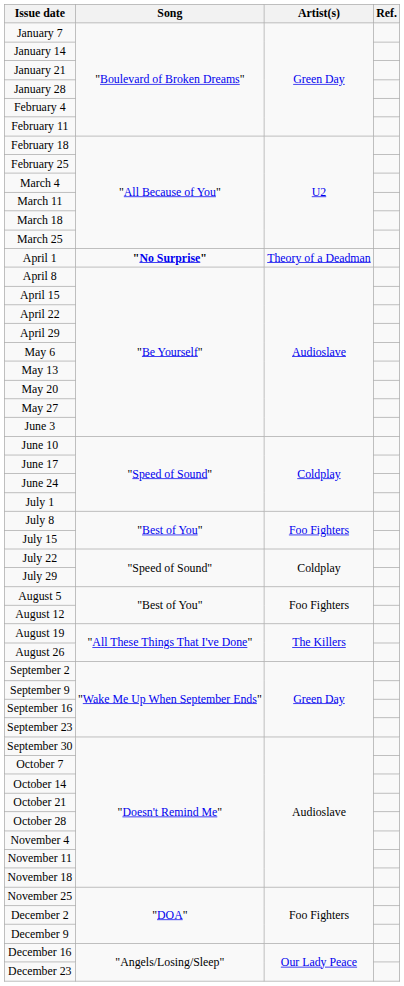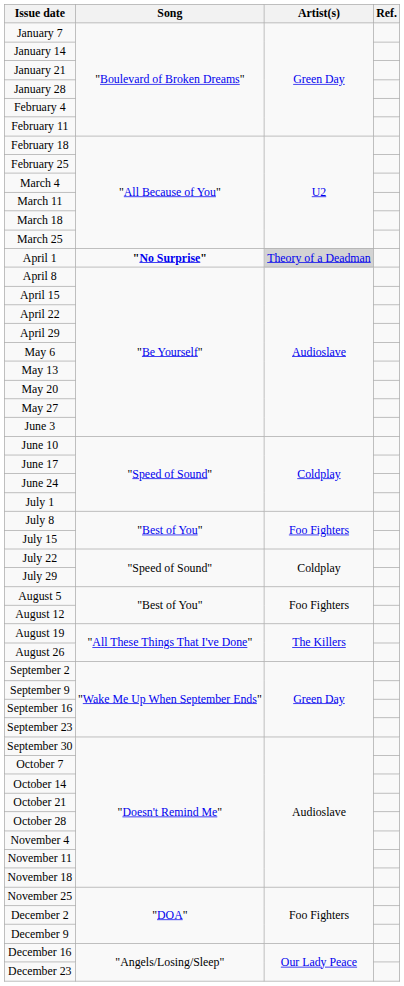(319, 257) no background -> (319, 257) lightgrey background
